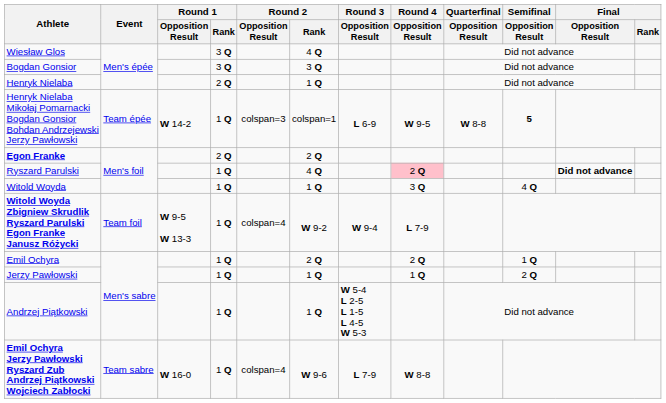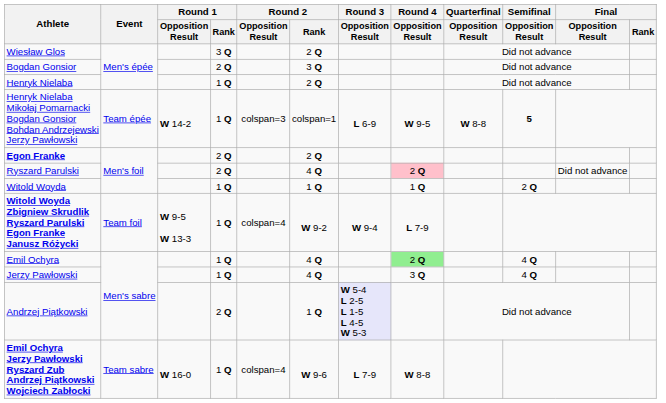(314, 52) 4 Q -> (314, 52) 2 Q
(224, 67) 3 Q -> (224, 67) 2 Q
(224, 83) 2 Q -> (224, 83) 1 Q
(314, 83) 1 Q -> (314, 83) 2 Q
(224, 171) 1 Q -> (224, 171) 2 Q
(595, 171) bold -> (593, 171) normal
(417, 186) 3 Q -> (417, 186) 1 Q
(529, 186) 4 Q -> (529, 186) 2 Q
(314, 260) 2 Q -> (314, 260) 4 Q
(417, 260) no background -> (417, 260) lightgreen background
(529, 260) 1 Q -> (529, 260) 4 Q
(314, 275) 1 Q -> (314, 275) 4 Q
(417, 275) 1 Q -> (417, 275) 3 Q
(529, 275) 2 Q -> (529, 275) 4 Q
(224, 312) 1 Q -> (224, 312) 2 Q
(354, 312) no background -> (354, 312) lavender background
